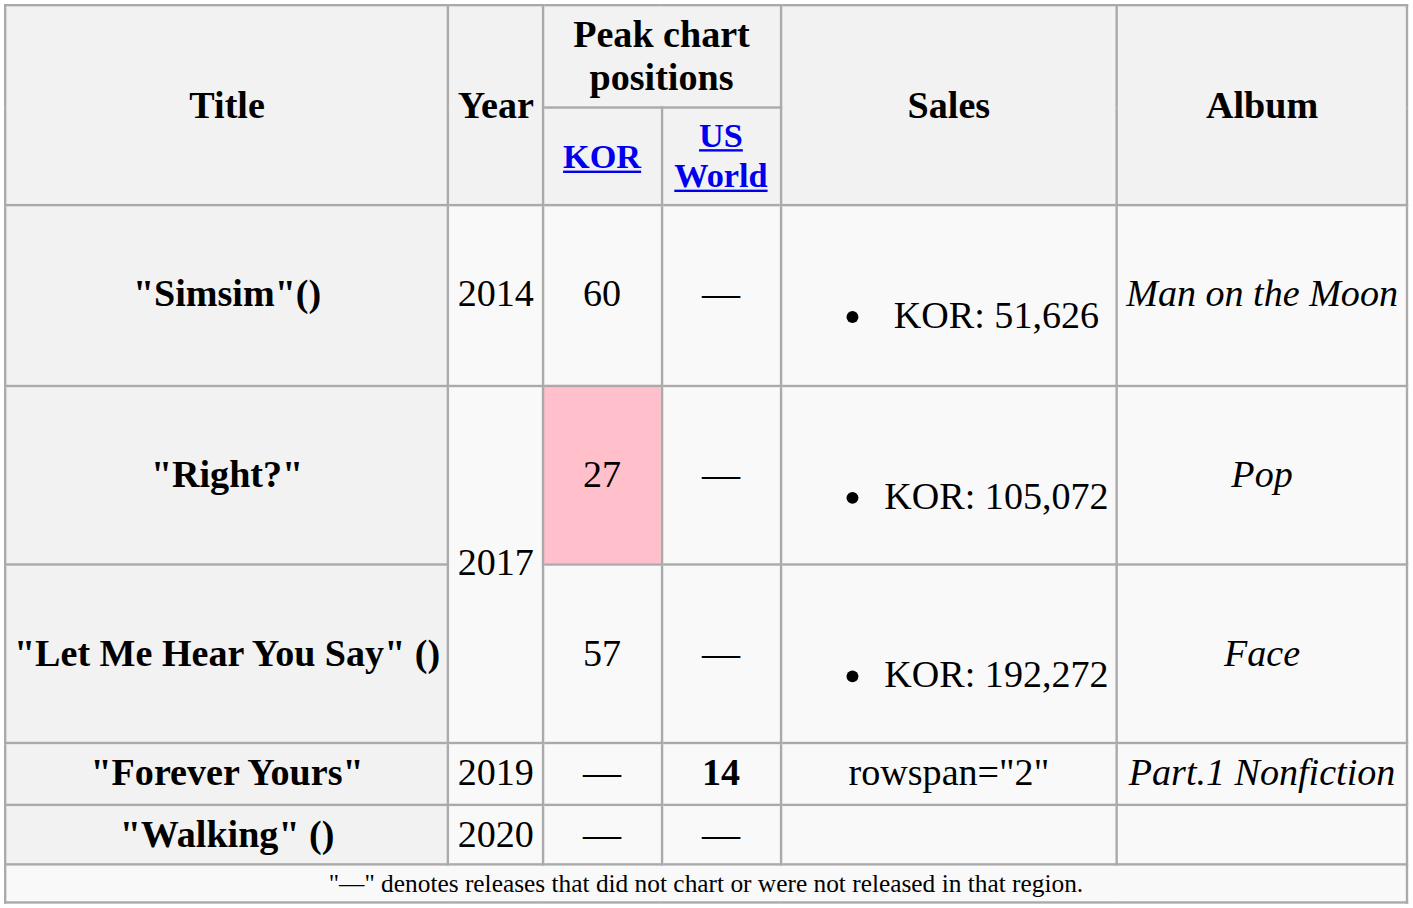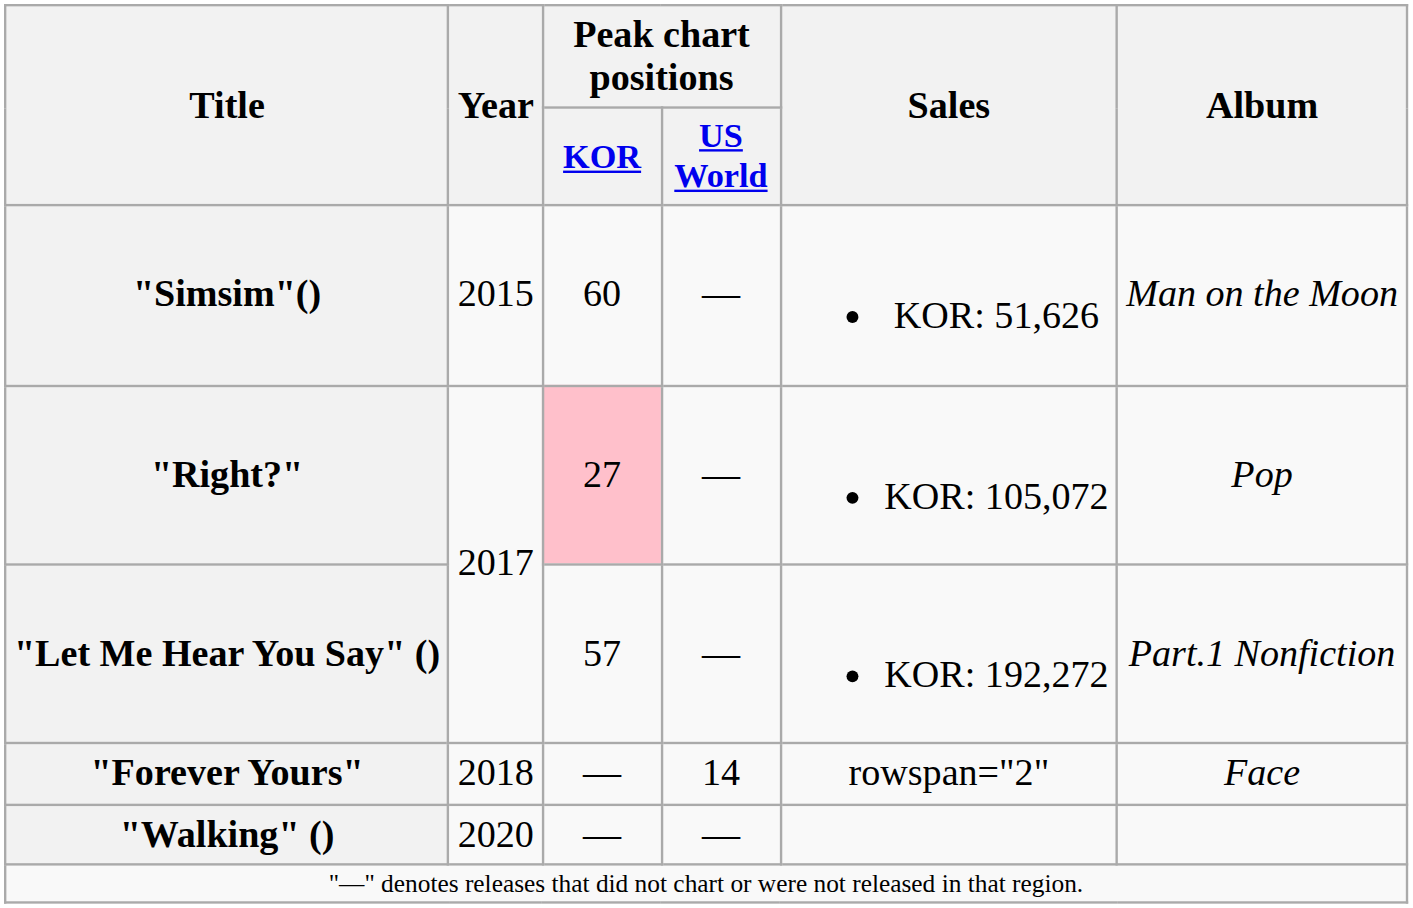(496, 294) 2014 -> (496, 294) 2015
(1262, 653) Face -> (1262, 653) Part.1 Nonfiction
(496, 773) 2019 -> (496, 773) 2018
(721, 773) bold -> (721, 773) normal
(1262, 773) Part.1 Nonfiction -> (1262, 773) Face
